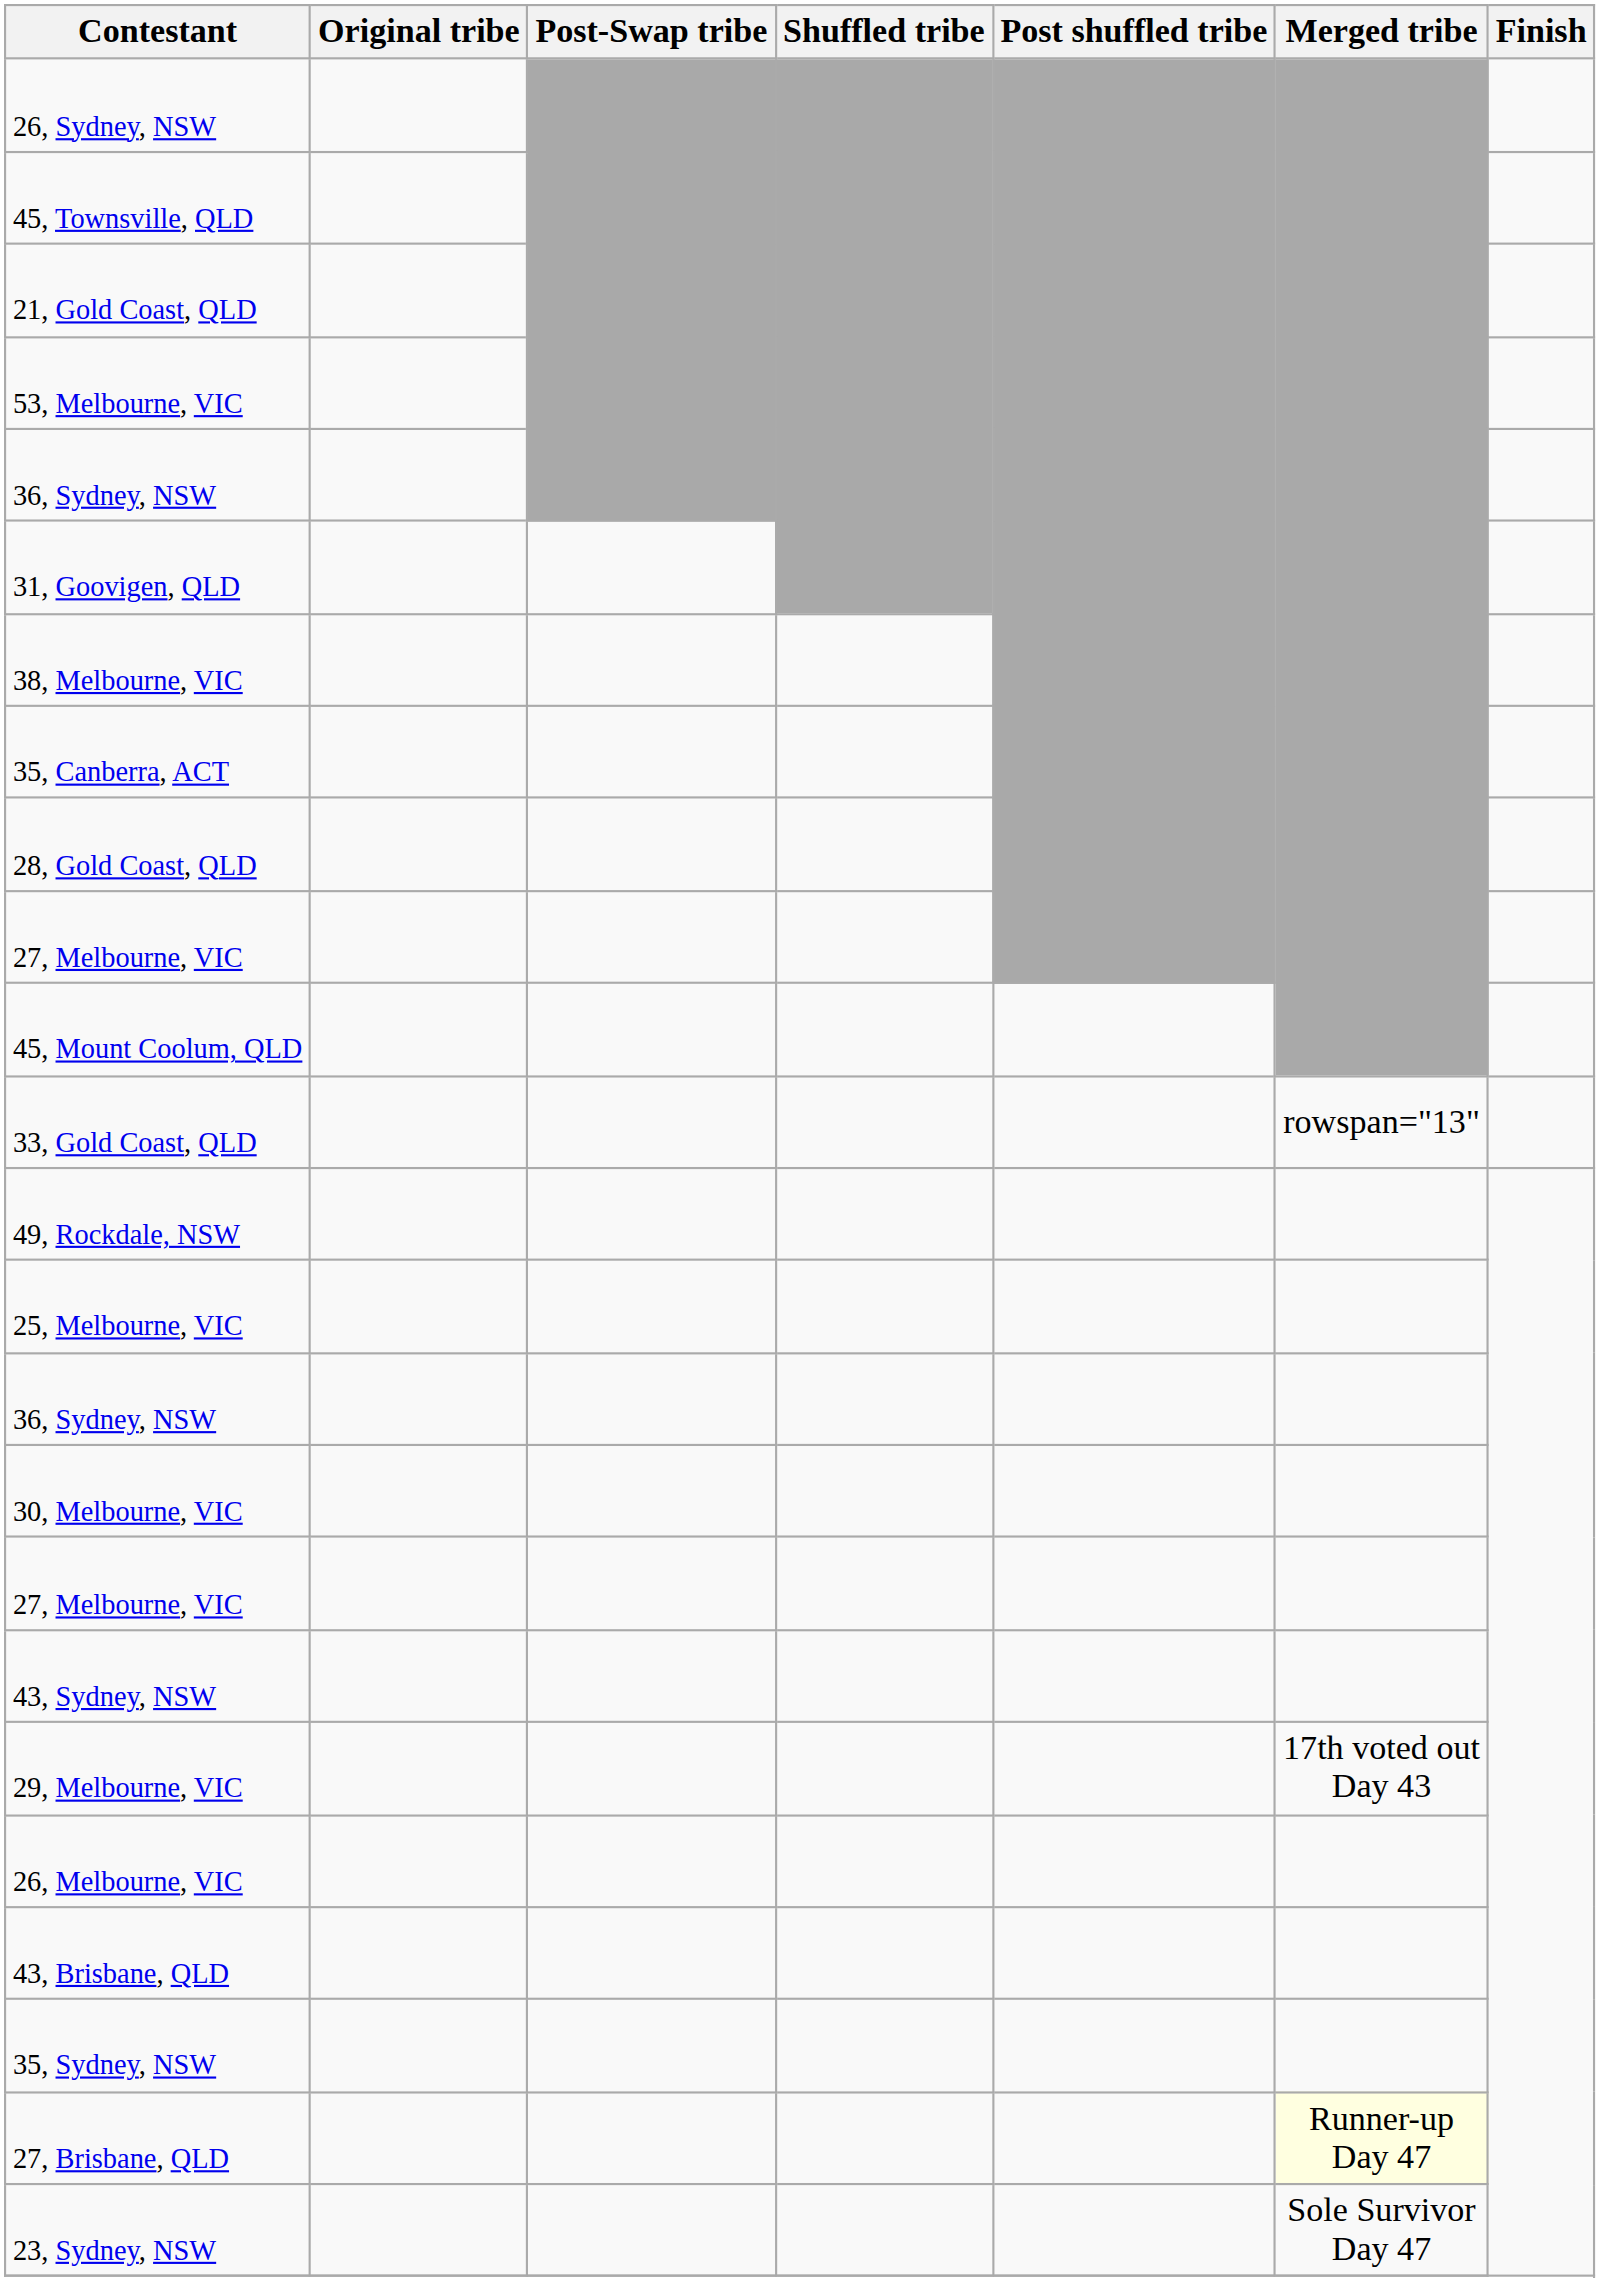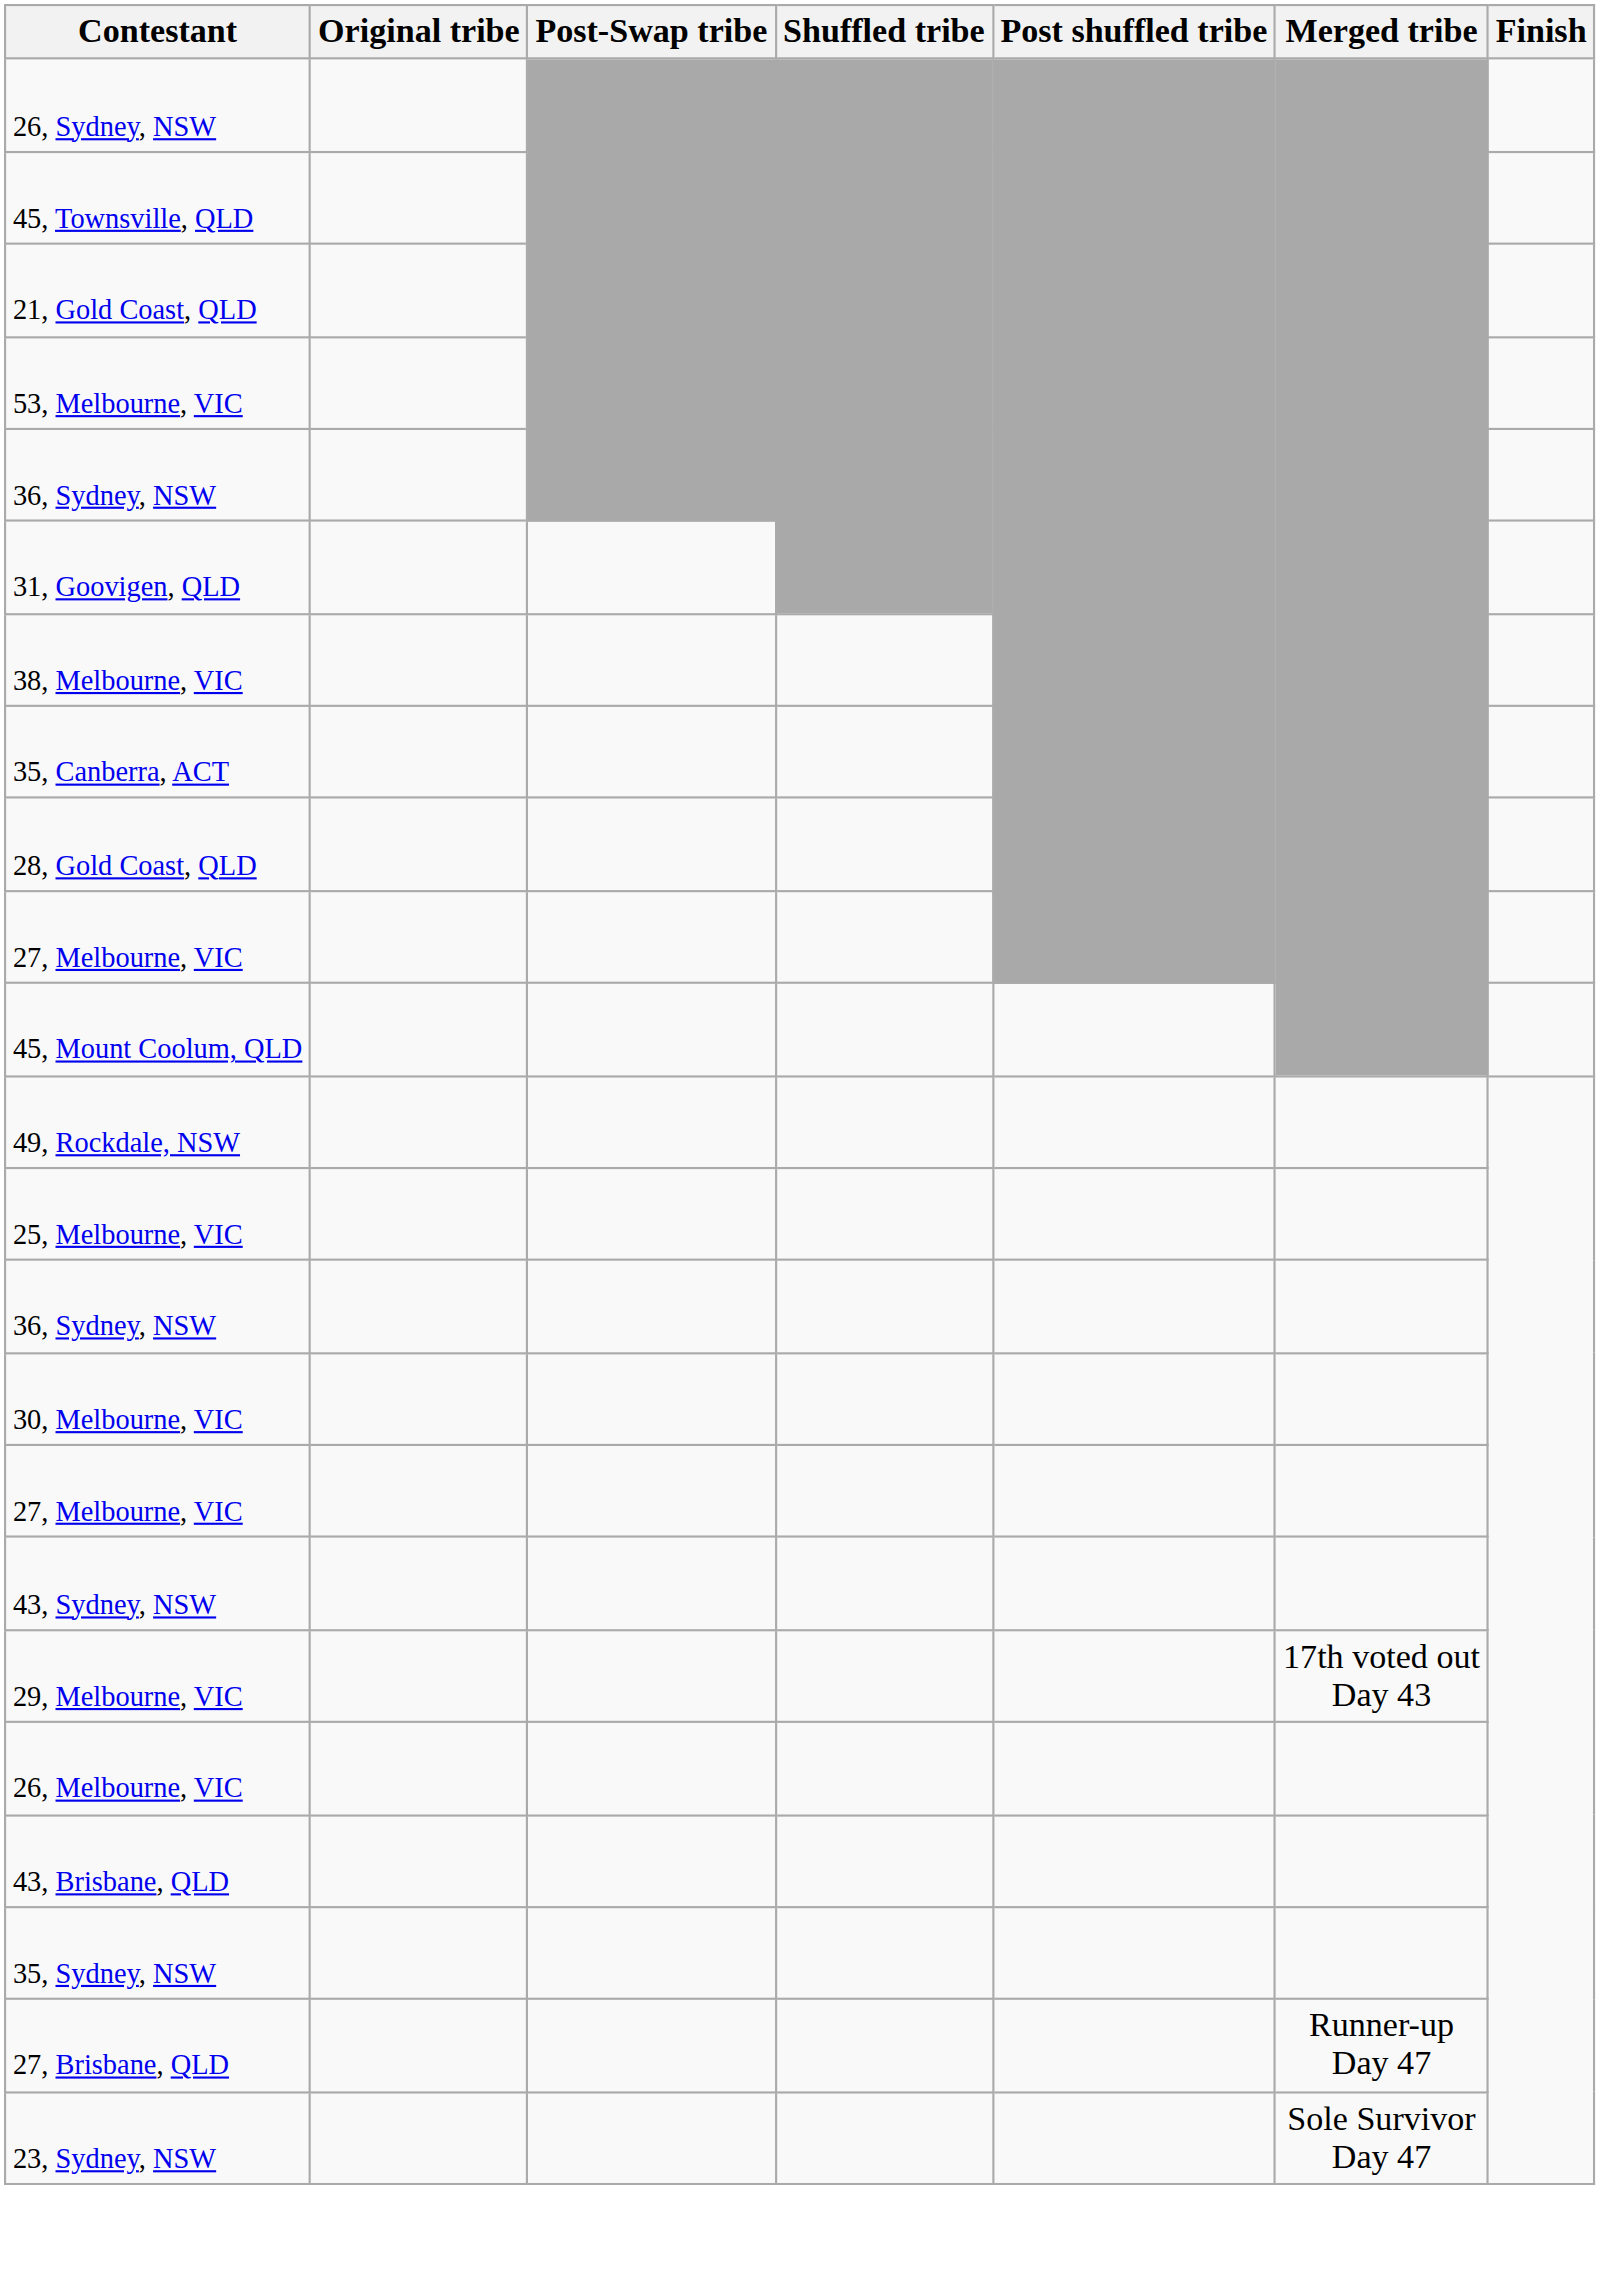- row: (135, 1142)
(1381, 2137) lightyellow background -> (1381, 2044) no background
